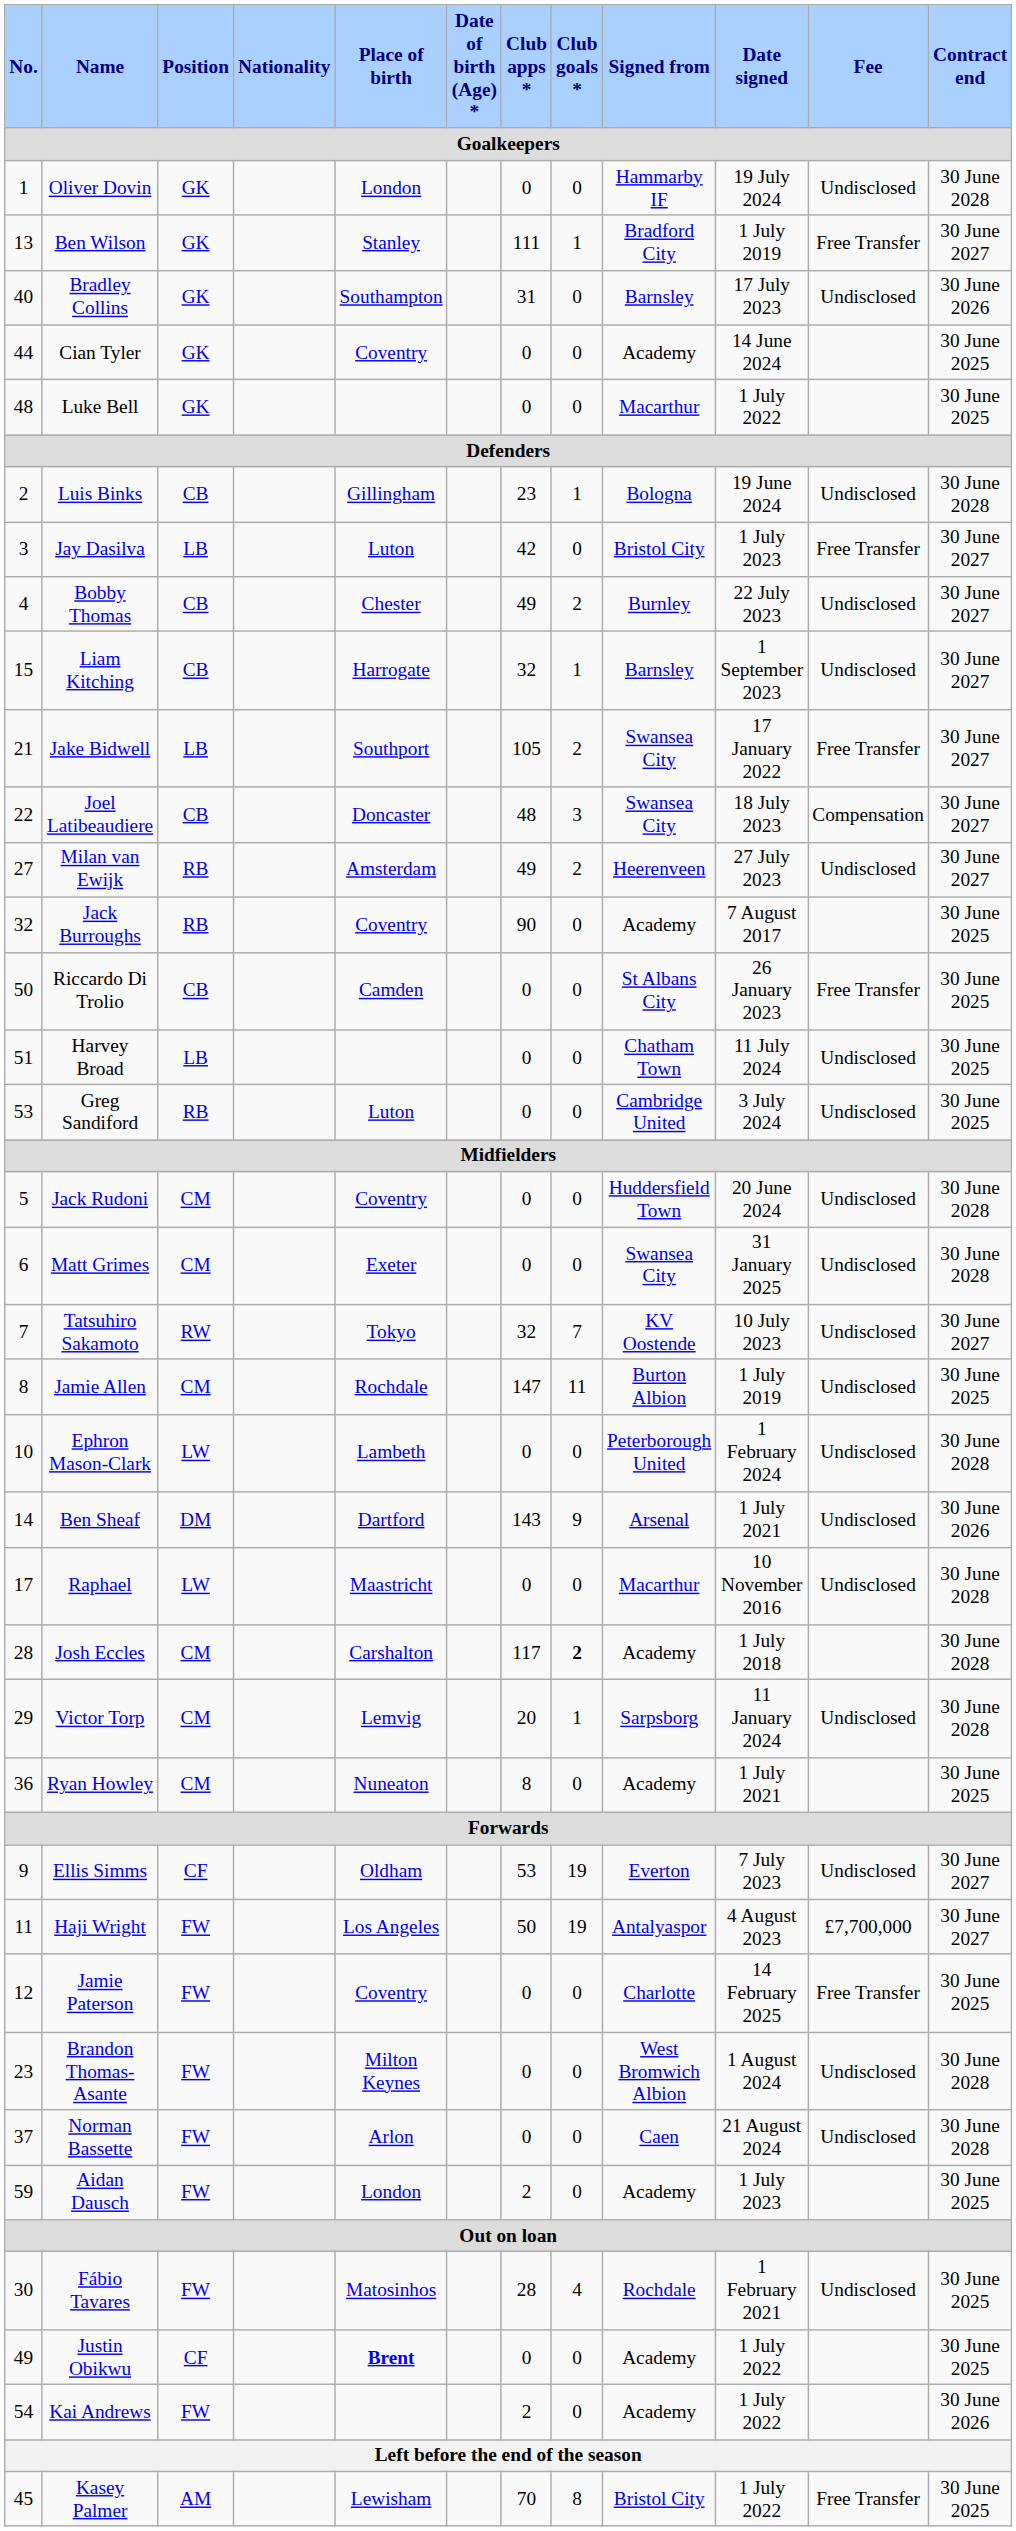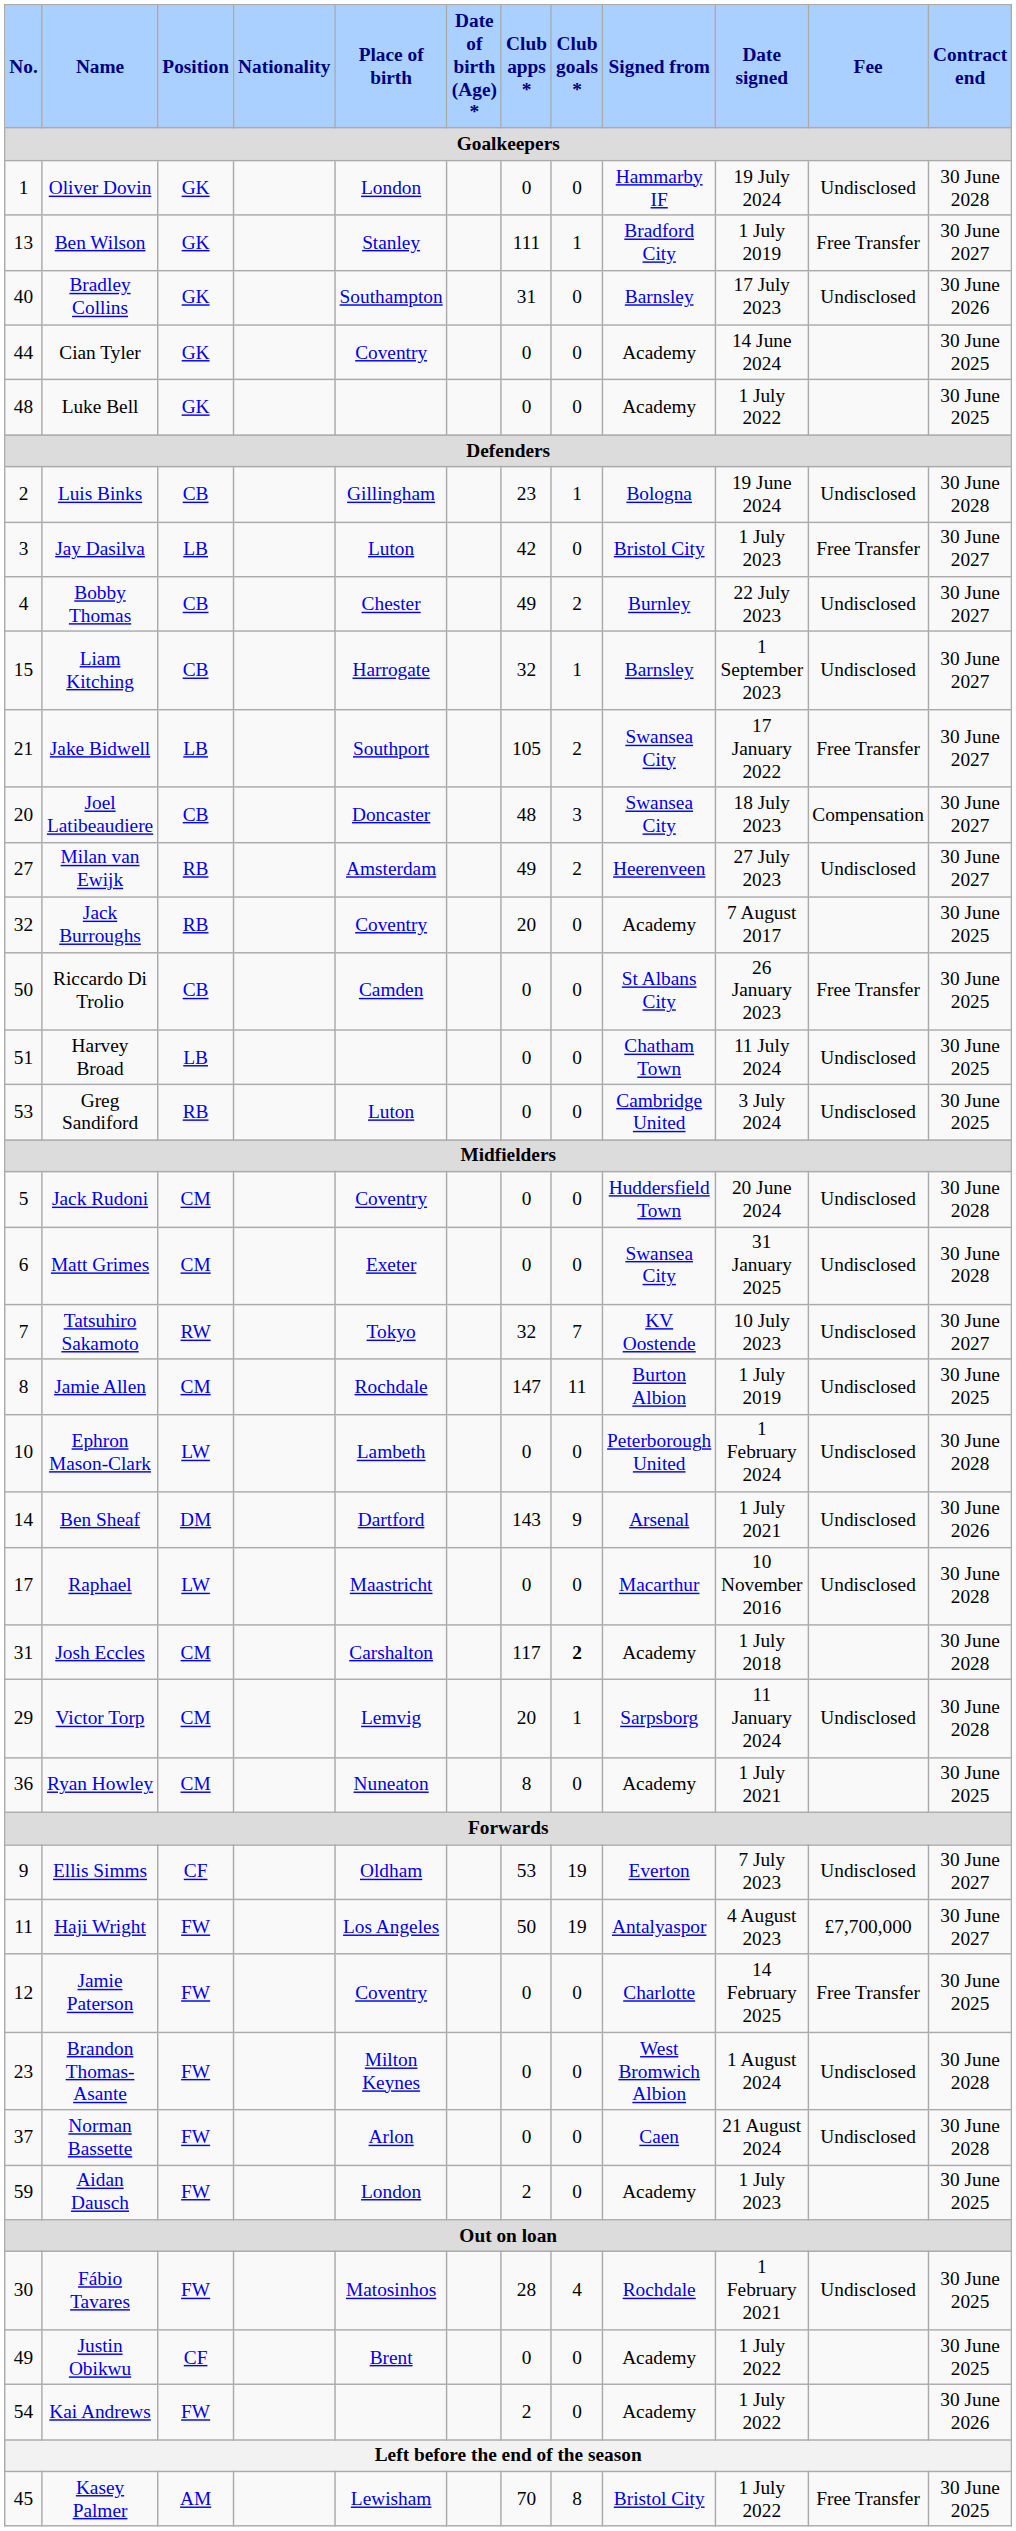(659, 406) Macarthur -> (659, 406) Academy
(24, 814) 22 -> (24, 814) 20
(526, 923) 90 -> (526, 923) 20
(24, 1651) 28 -> (24, 1651) 31
(391, 2356) bold -> (391, 2356) normal
